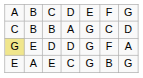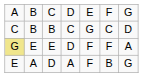(71, 30) A -> (71, 30) C
(52, 47) D -> (52, 47) E
(90, 47) G -> (90, 47) F
(52, 64) E -> (52, 64) D
(71, 64) C -> (71, 64) A
(90, 64) G -> (90, 64) F
